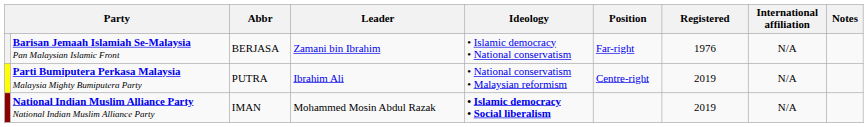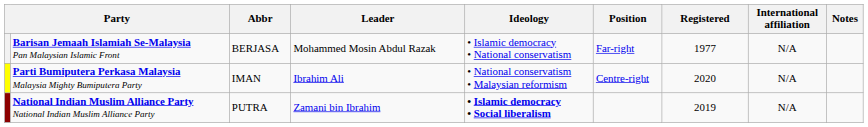(337, 48) Zamani bin Ibrahim -> (365, 48) Mohammed Mosin Abdul Razak
(705, 48) 1976 -> (705, 48) 1977
(250, 78) PUTRA -> (246, 78) IMAN
(705, 78) 2019 -> (705, 78) 2020
(246, 107) IMAN -> (250, 107) PUTRA
(365, 107) Mohammed Mosin Abdul Razak -> (337, 107) Zamani bin Ibrahim
